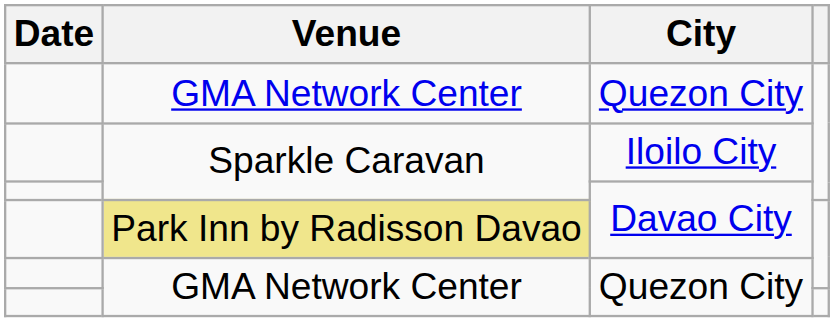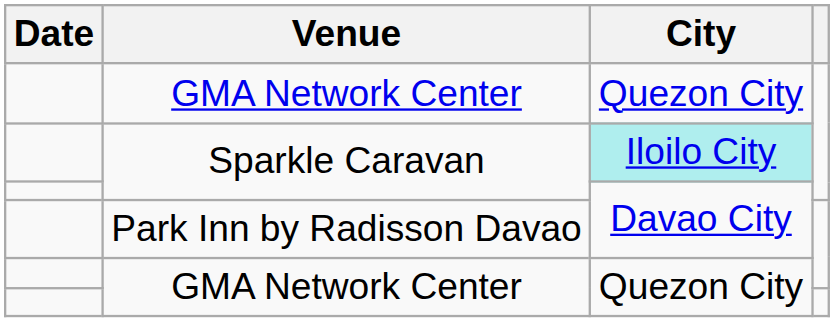(701, 151) no background -> (701, 151) paleturquoise background
(347, 227) khaki background -> (347, 227) no background
